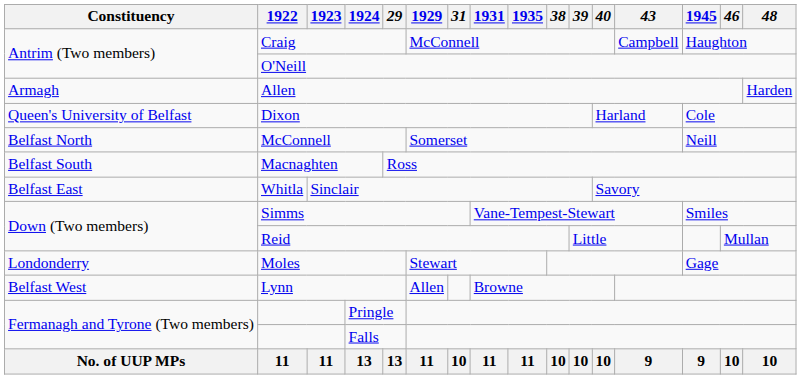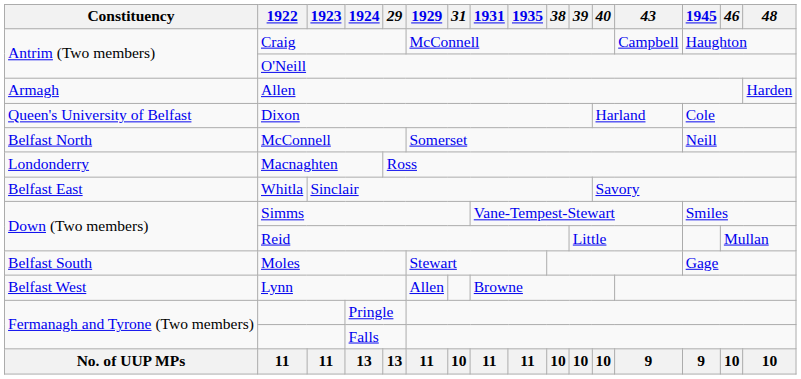(50, 164) Belfast South -> (49, 164) Londonderry
(49, 262) Londonderry -> (50, 262) Belfast South
